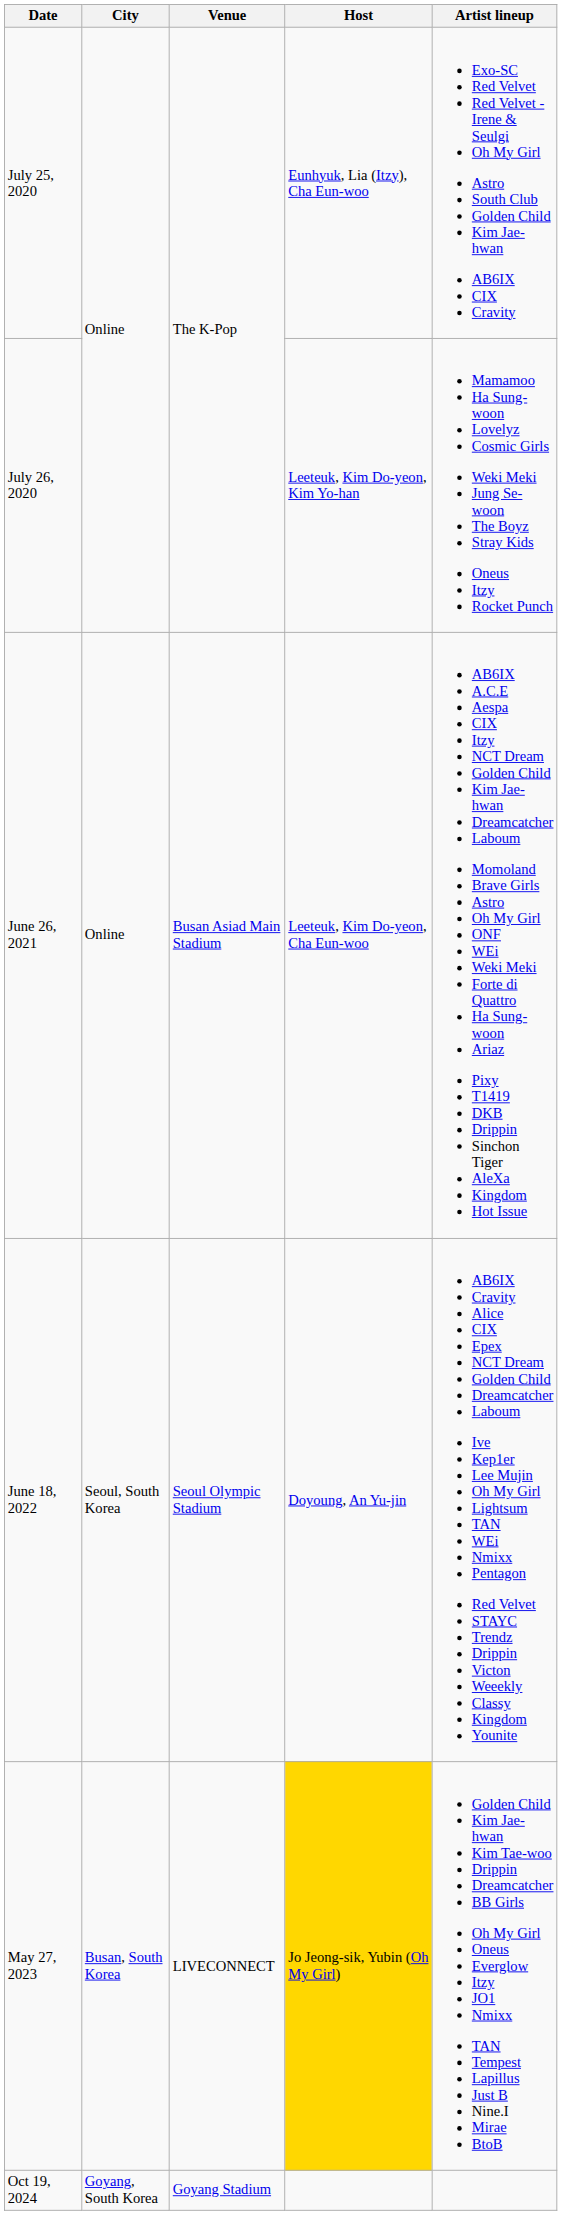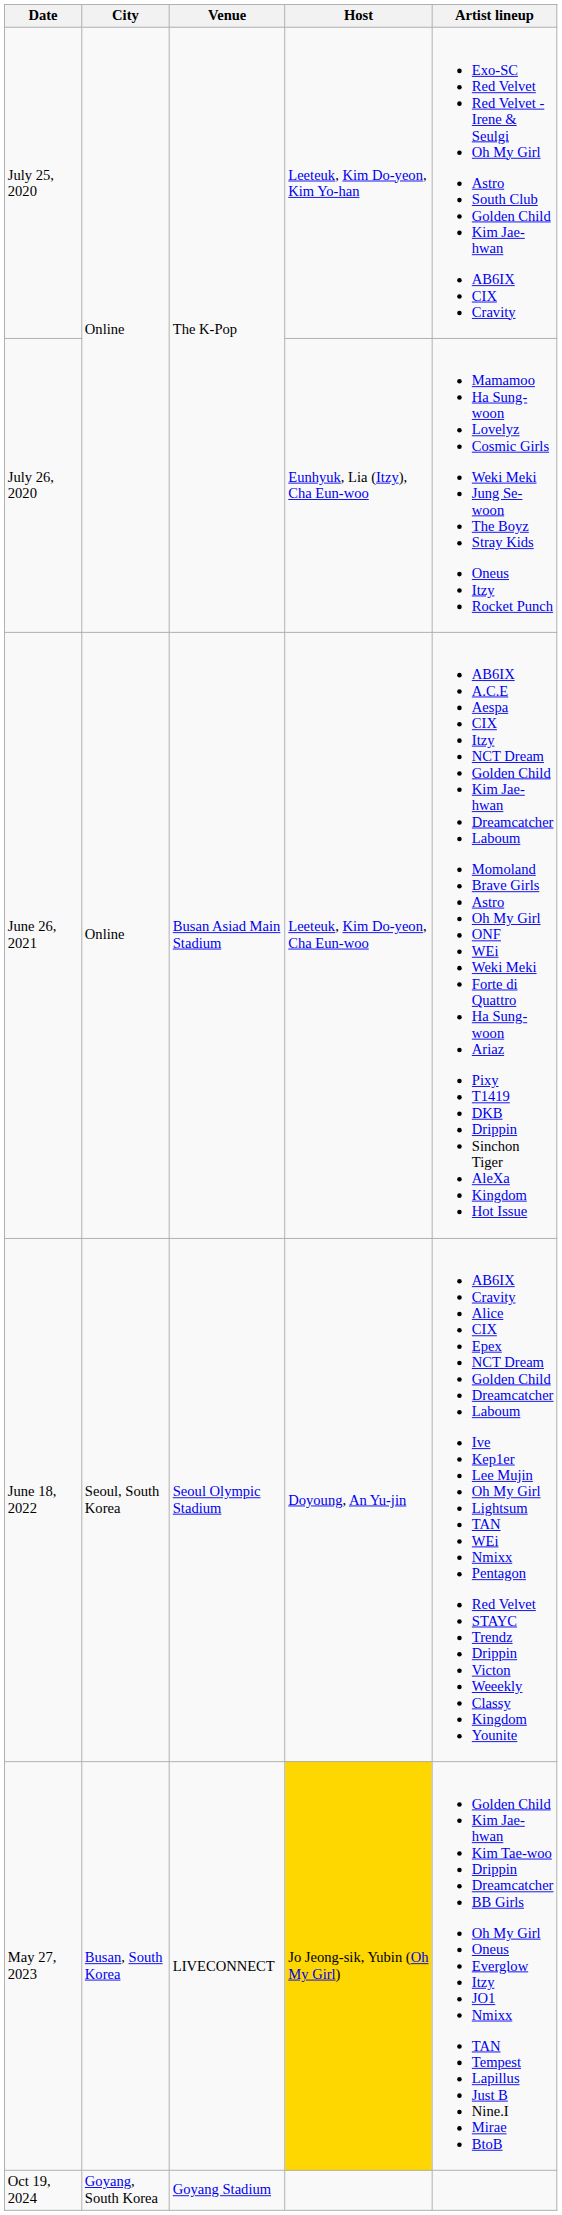(348, 182) Eunhyuk, Lia (Itzy), Cha Eun-woo -> (357, 182) Leeteuk, Kim Do-yeon, Kim Yo-han
(357, 485) Leeteuk, Kim Do-yeon, Kim Yo-han -> (348, 485) Eunhyuk, Lia (Itzy), Cha Eun-woo
